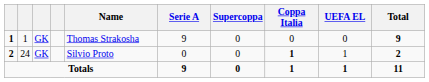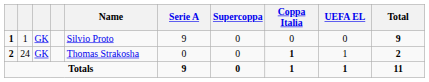(103, 38) Thomas Strakosha -> (90, 38) Silvio Proto
(90, 54) Silvio Proto -> (103, 54) Thomas Strakosha
